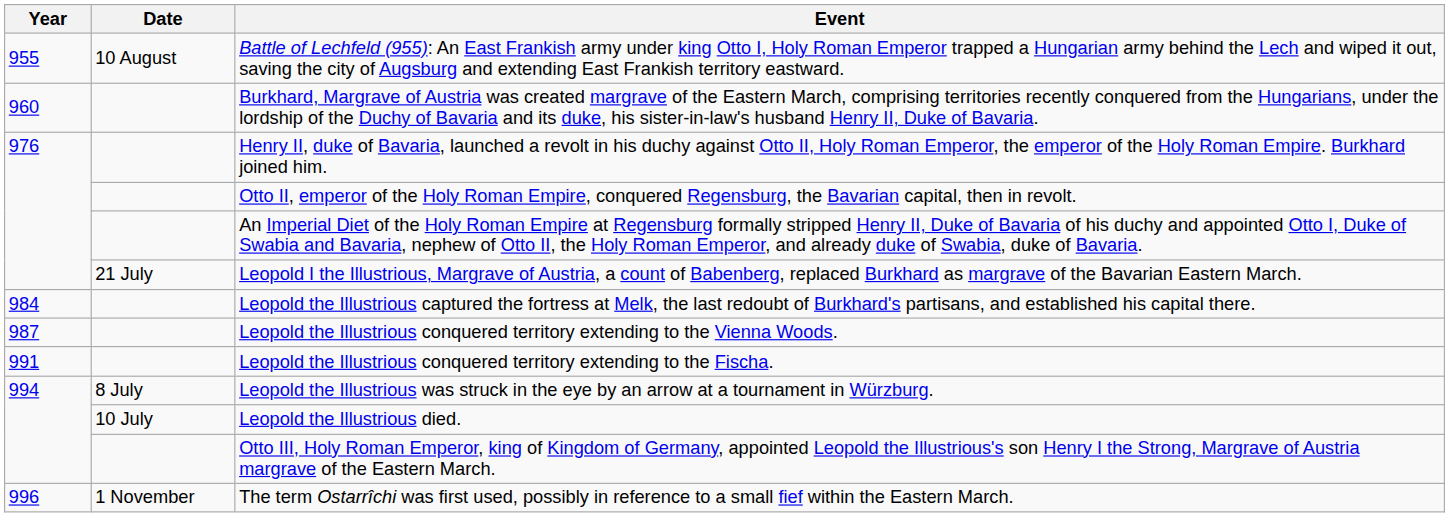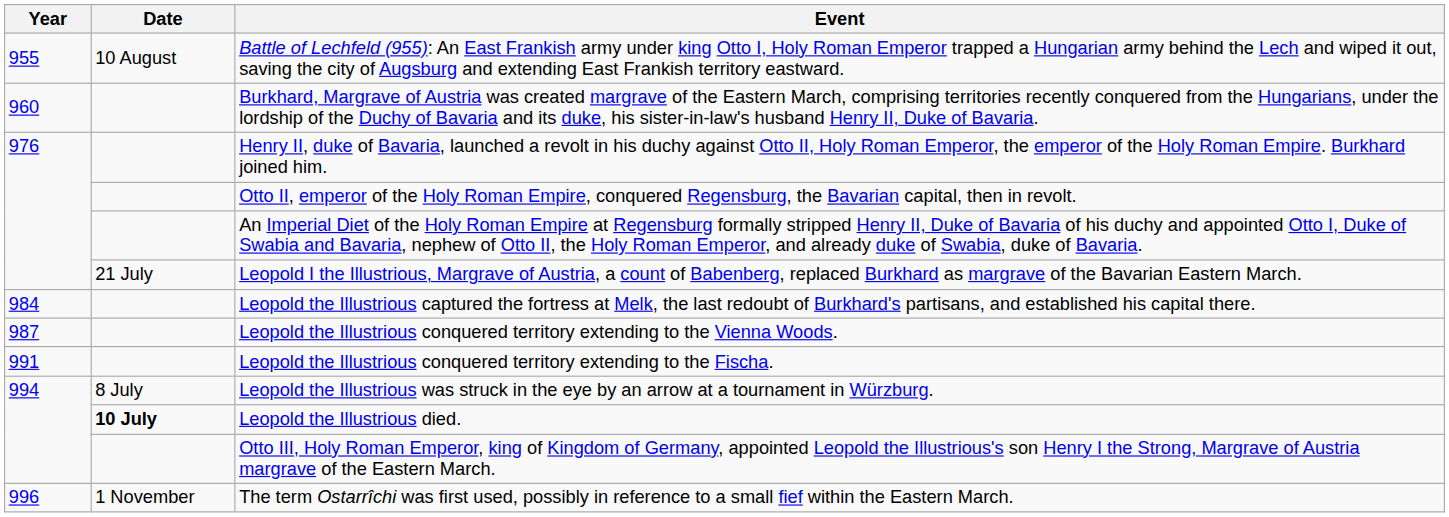(124, 419) normal -> (126, 419) bold
